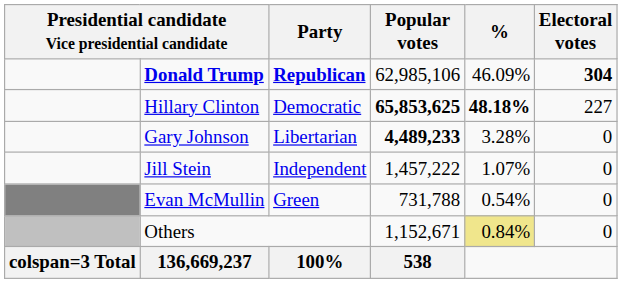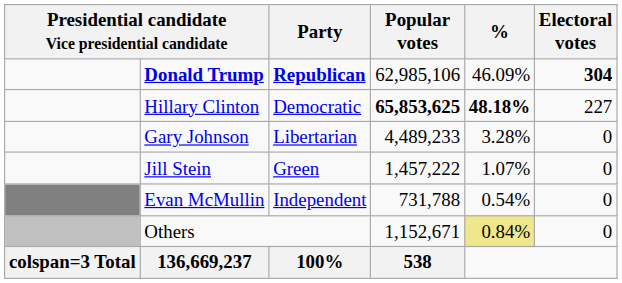(422, 137) bold -> (422, 137) normal
(320, 168) Independent -> (296, 168) Green
(296, 200) Green -> (320, 200) Independent
